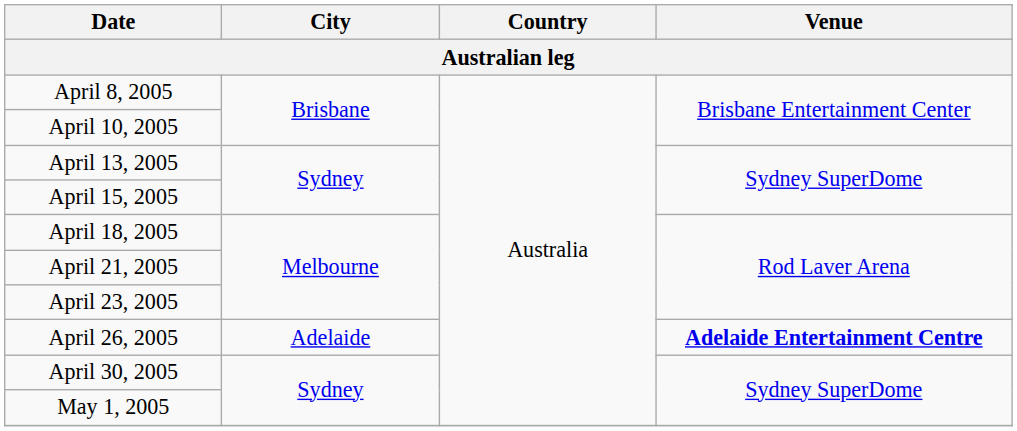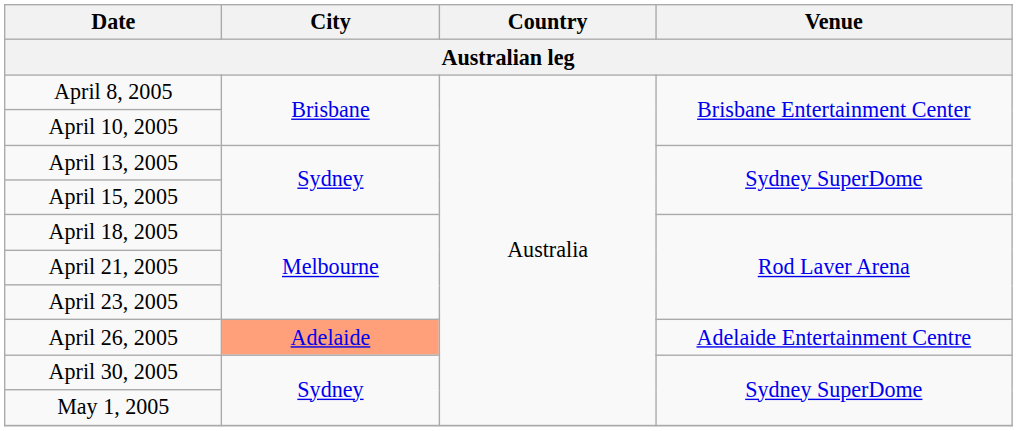(330, 337) no background -> (330, 337) lightsalmon background
(834, 337) bold -> (834, 337) normal
